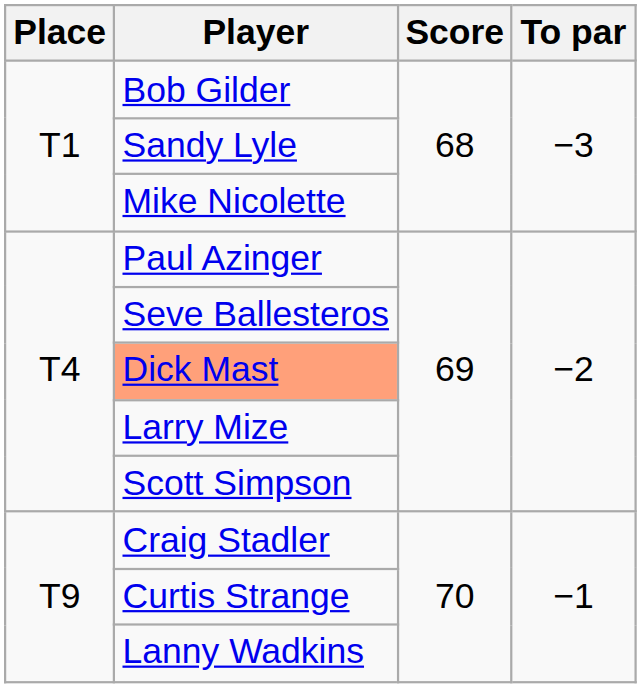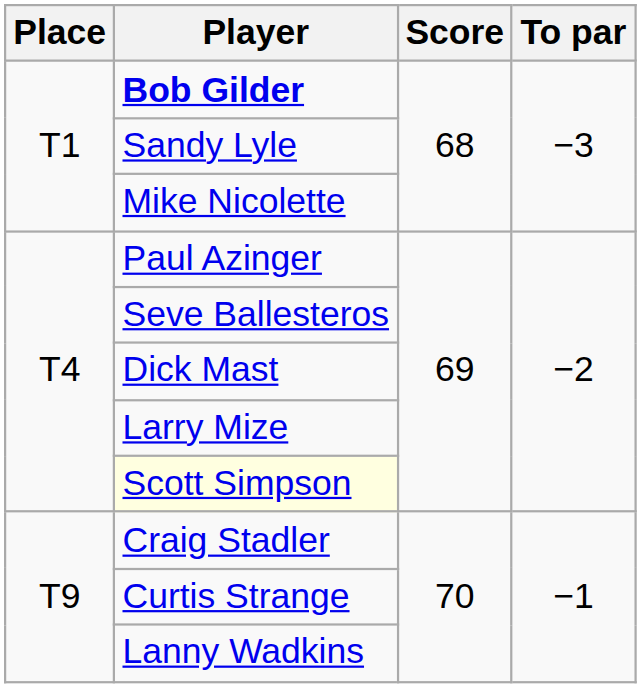(206, 88) normal -> (213, 88) bold
(200, 370) lightsalmon background -> (200, 370) no background
(237, 483) no background -> (237, 483) lightyellow background
